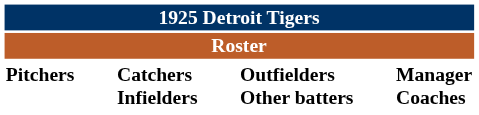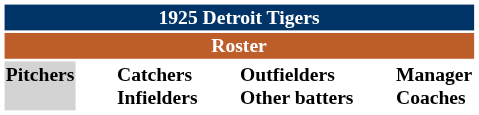(40, 74) no background -> (40, 74) lightgrey background
